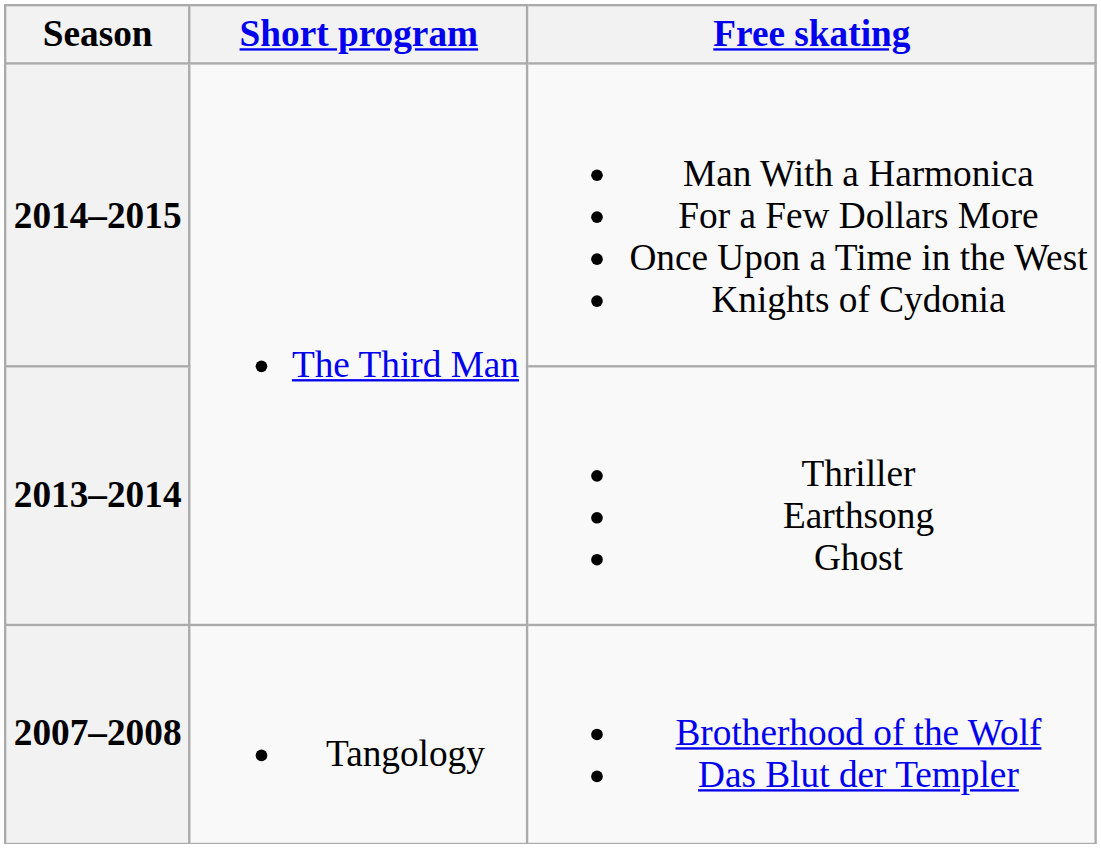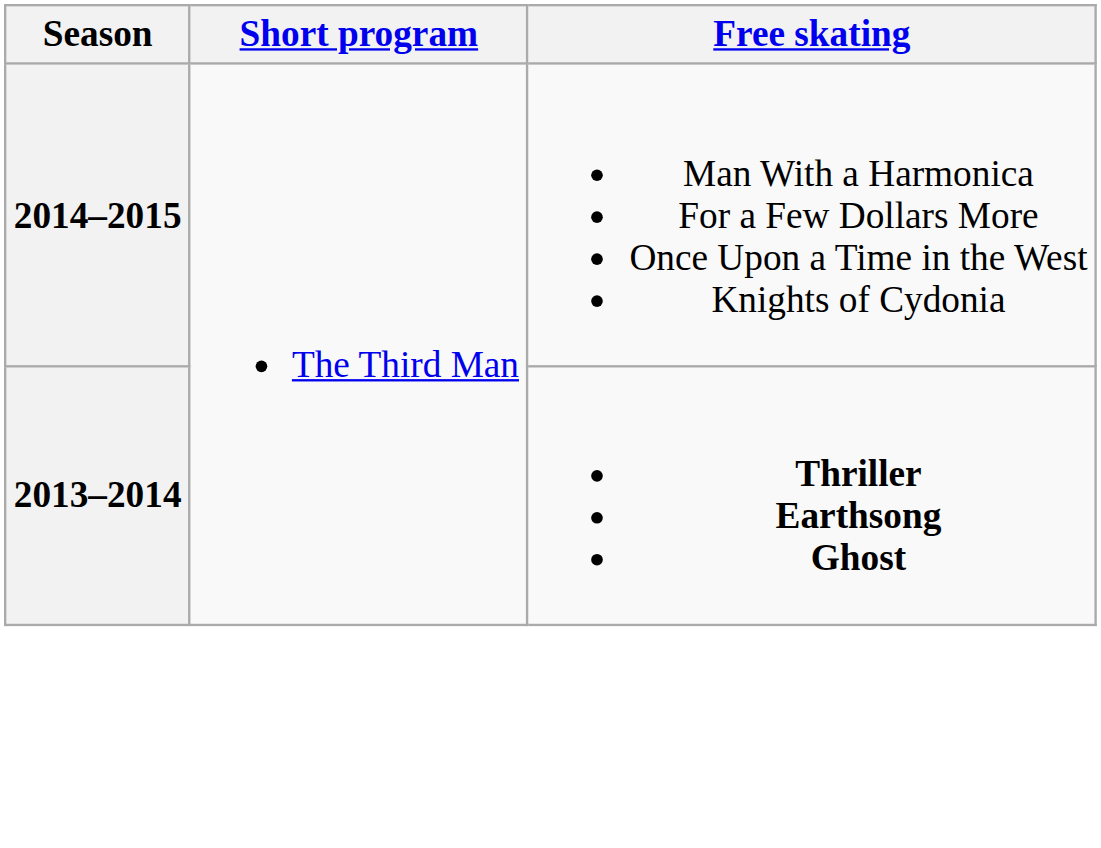(812, 516) normal -> (812, 516) bold
- row: (98, 733)
